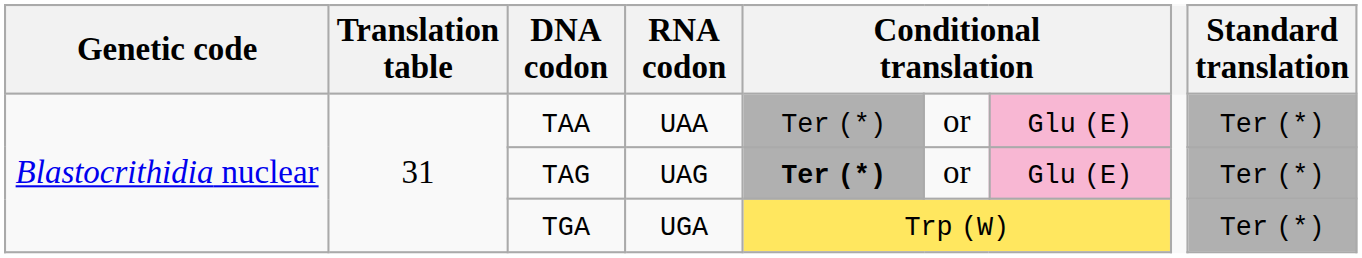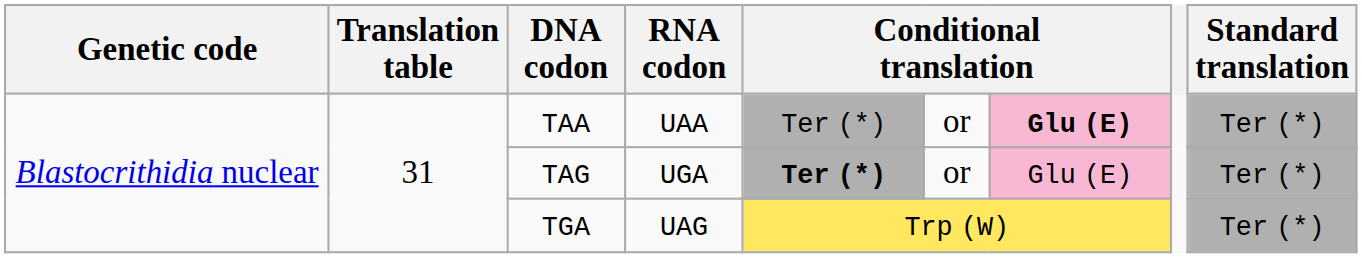(1080, 121) normal -> (1080, 121) bold
(684, 176) UAG -> (684, 176) UGA
(684, 228) UGA -> (684, 228) UAG
